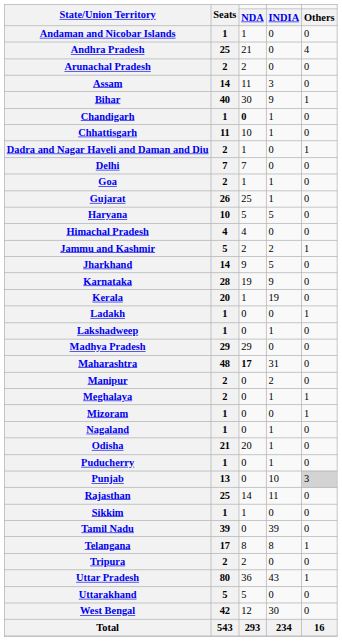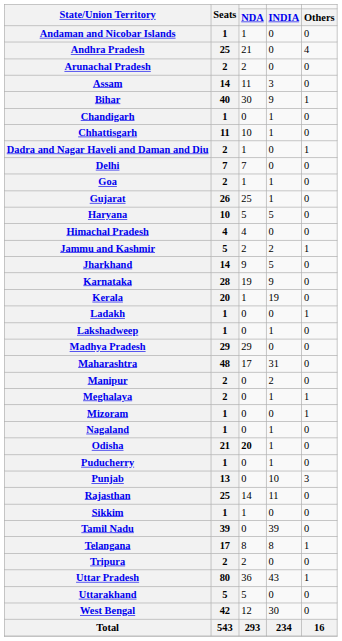(244, 116) bold -> (244, 116) normal
(246, 363) bold -> (246, 363) normal
(246, 446) normal -> (246, 446) bold
(307, 479) lightgrey background -> (307, 479) no background
